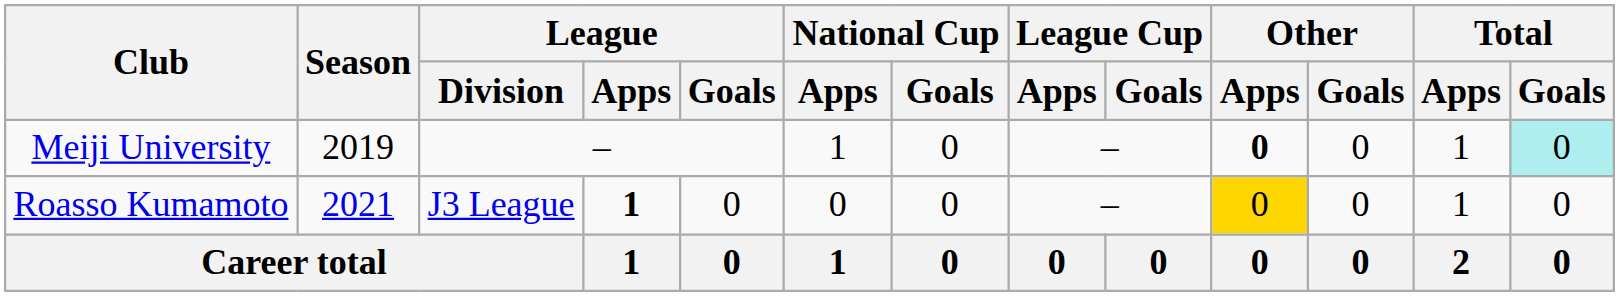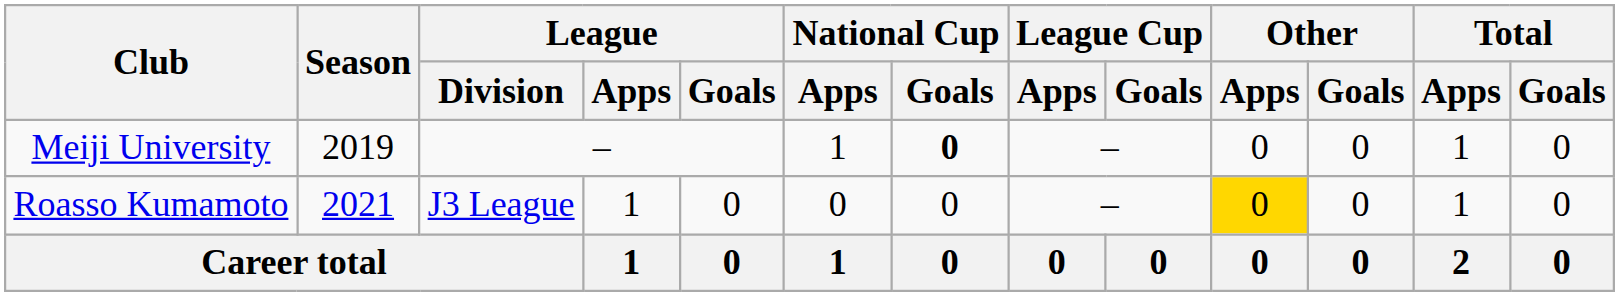(950, 147) normal -> (950, 147) bold
(1260, 147) bold -> (1260, 147) normal
(1562, 147) paleturquoise background -> (1562, 147) no background
(631, 204) bold -> (631, 204) normal
